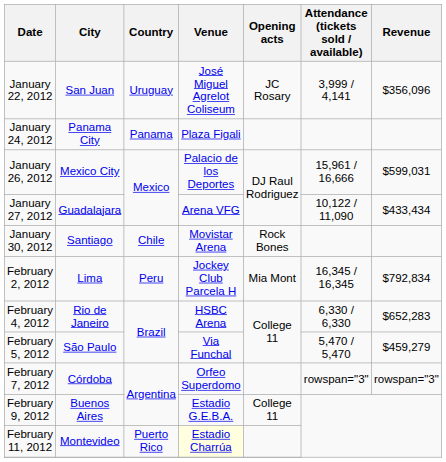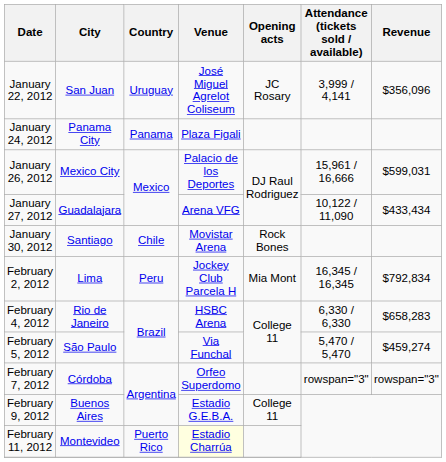(406, 316) $652,283 -> (406, 316) $658,283
(406, 347) $459,279 -> (406, 347) $459,274
